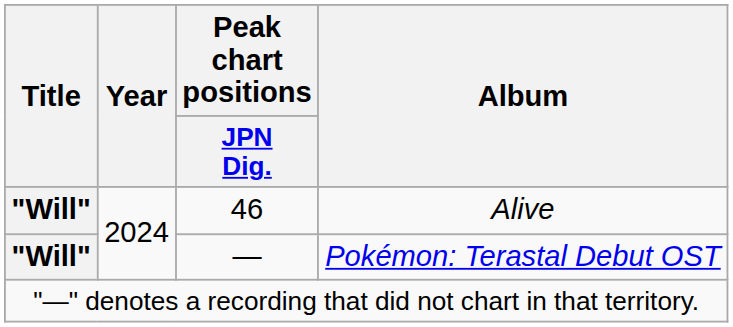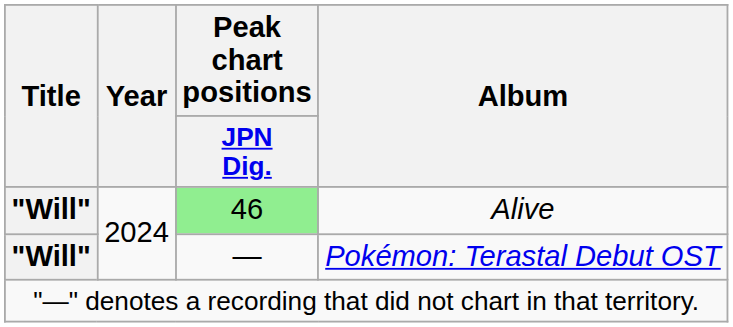(247, 209) no background -> (247, 209) lightgreen background
